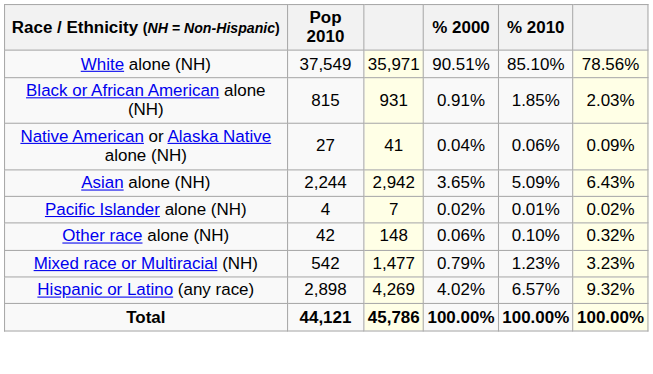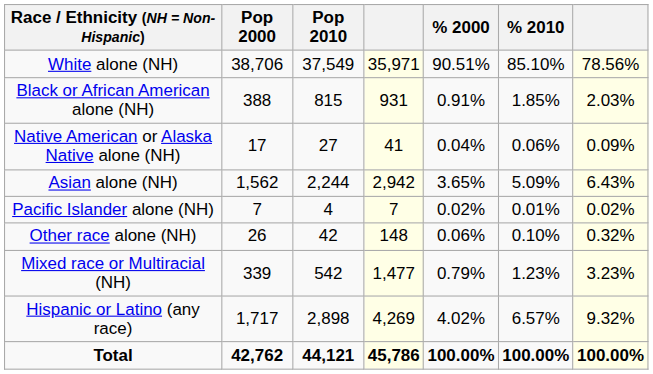+ column: (257, 27)
